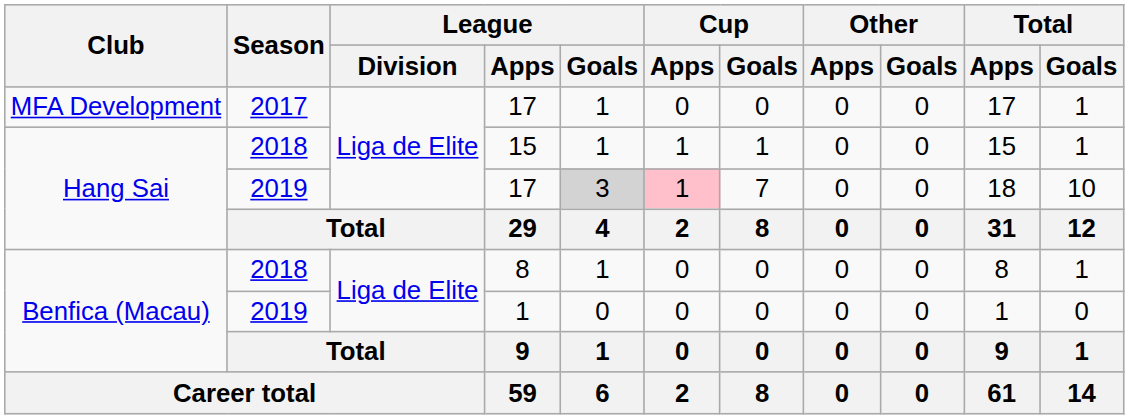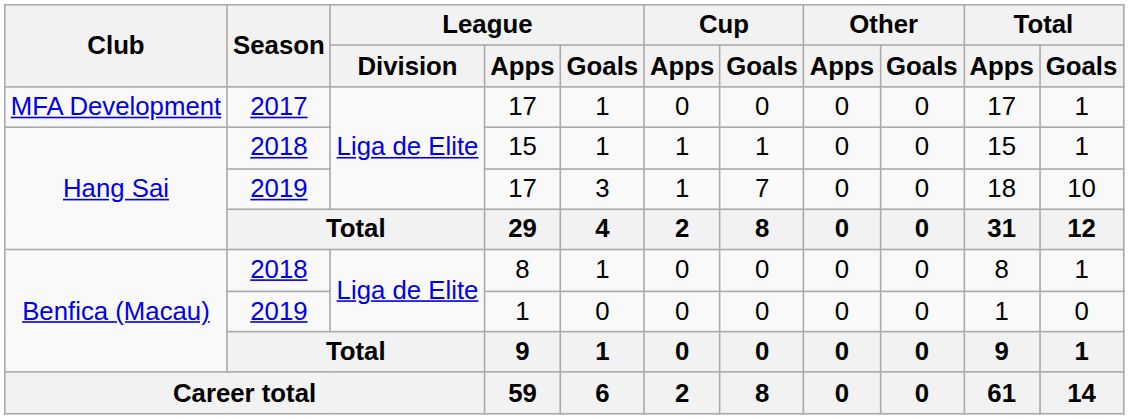(602, 188) lightgrey background -> (602, 188) no background
(682, 188) pink background -> (682, 188) no background
